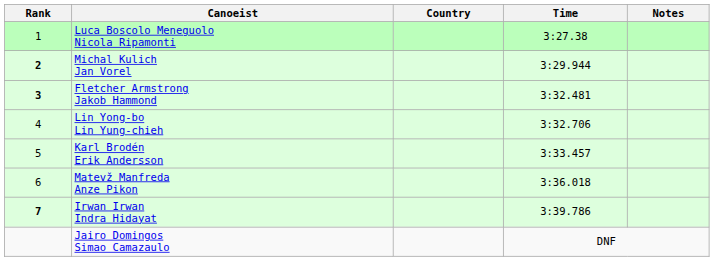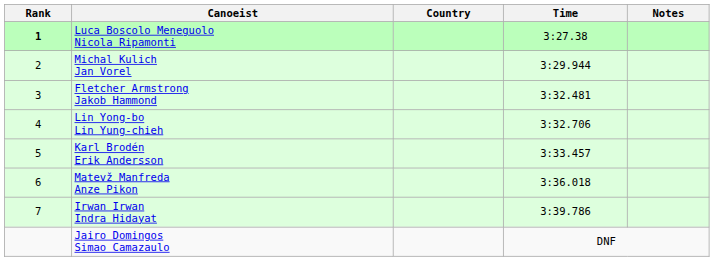(38, 36) normal -> (38, 36) bold
(38, 66) bold -> (38, 66) normal
(38, 95) bold -> (38, 95) normal
(38, 212) bold -> (38, 212) normal
